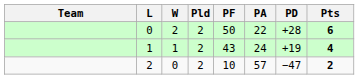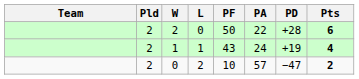columns swapped: (201, 13) <-> (149, 13)
